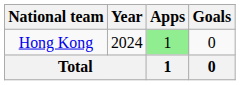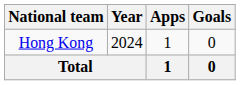(168, 42) lightgreen background -> (168, 42) no background
